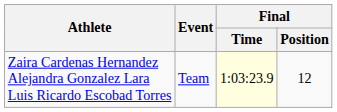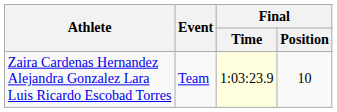(305, 79) 12 -> (305, 79) 10
